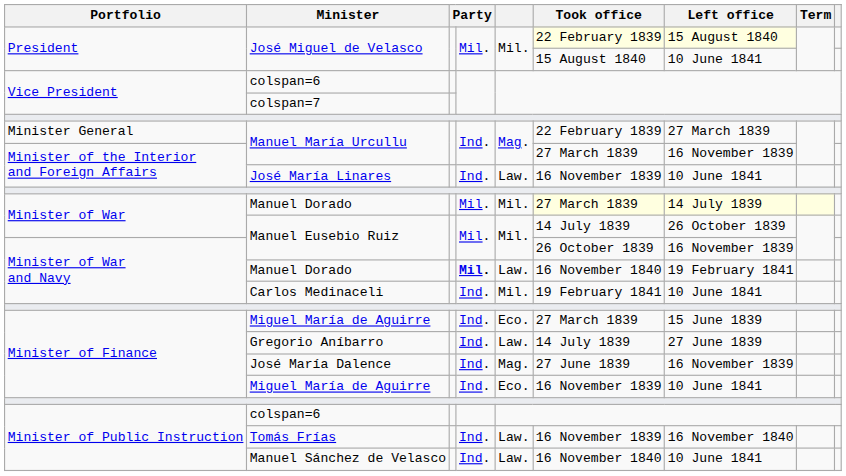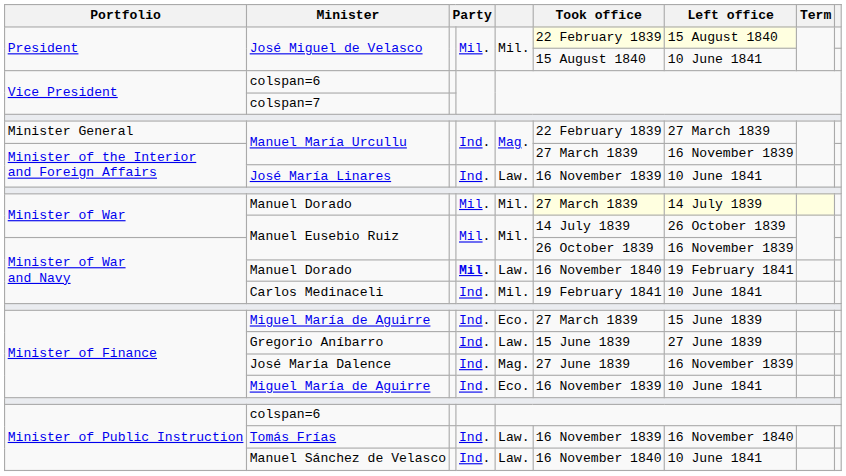(583, 342) 14 July 1839 -> (583, 342) 15 June 1839
